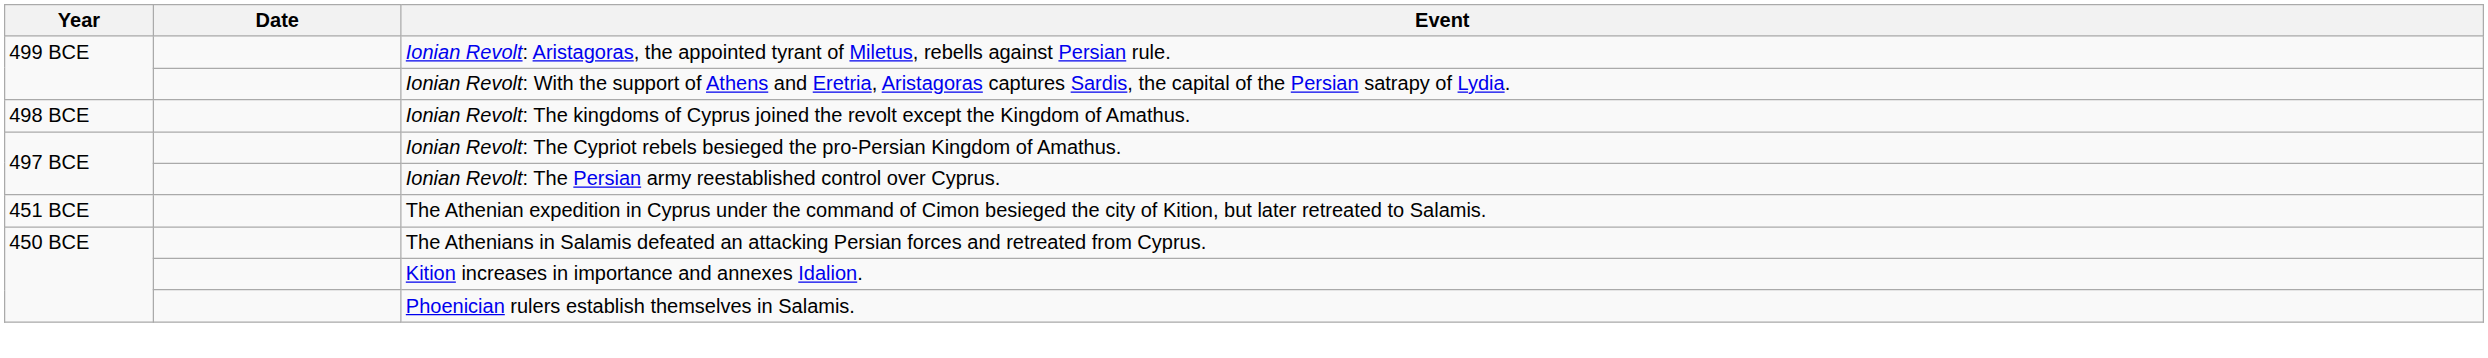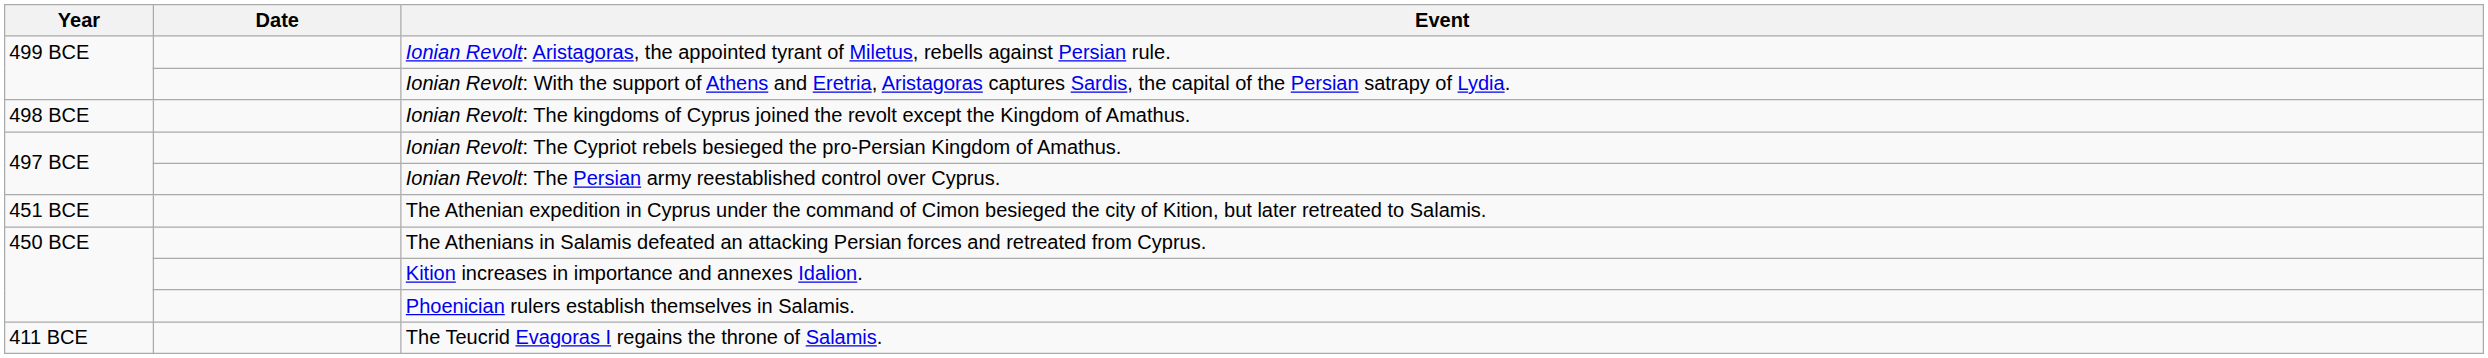+ row: (644, 337)
